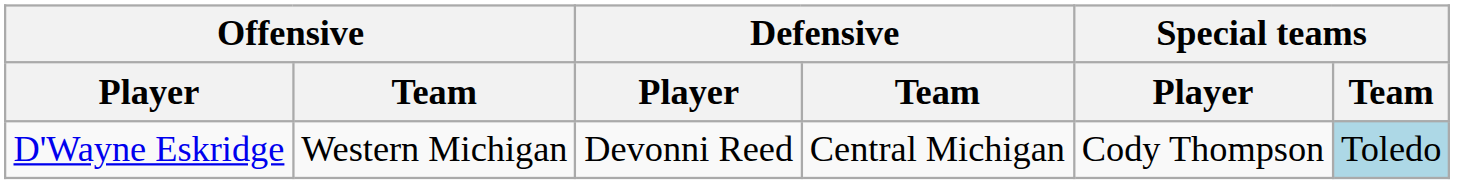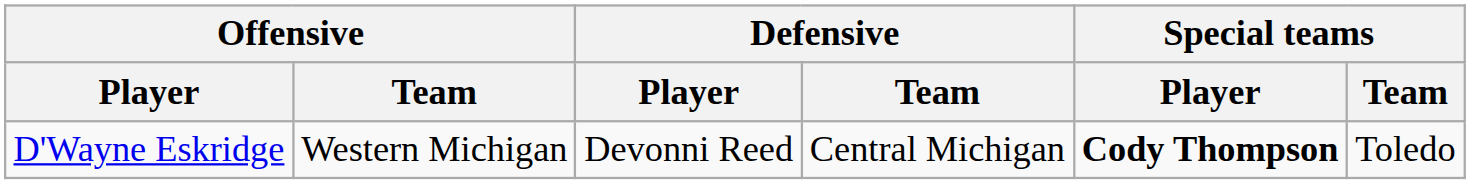(1203, 148) normal -> (1210, 148) bold
(1391, 148) lightblue background -> (1405, 148) no background
